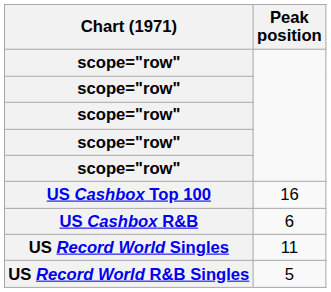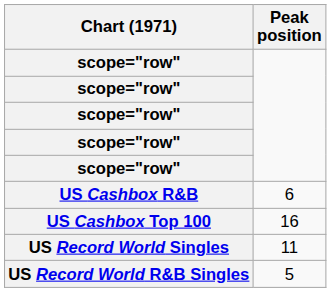rows swapped: (129, 194) <-> (129, 221)
